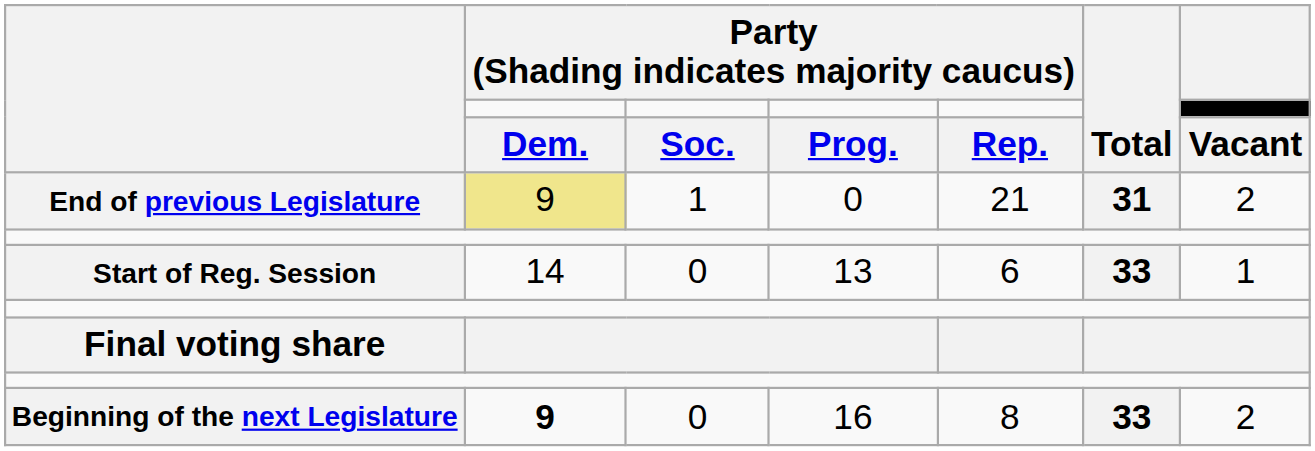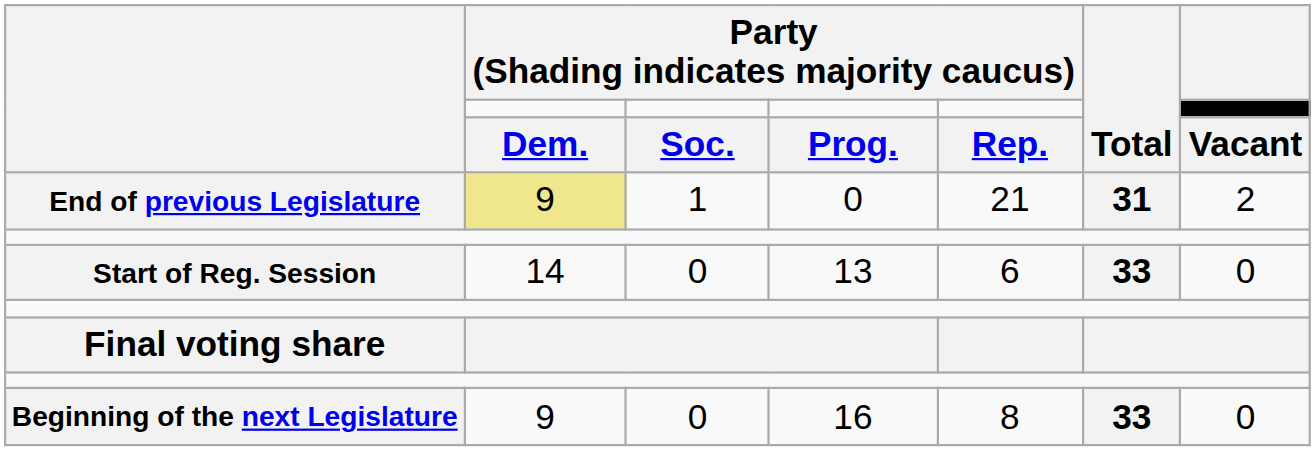(1246, 271) 1 -> (1246, 271) 0
(545, 416) bold -> (545, 416) normal
(1246, 416) 2 -> (1246, 416) 0
